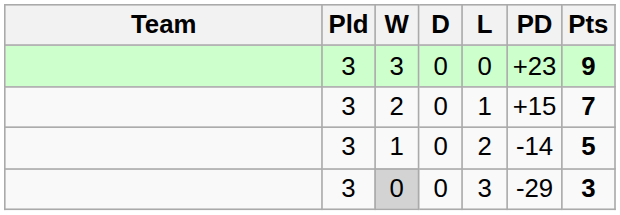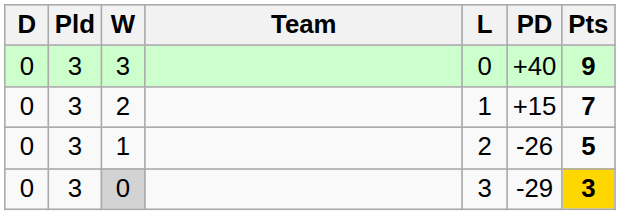columns swapped: (164, 24) <-> (441, 24)
(535, 65) +23 -> (535, 65) +40
(535, 147) -14 -> (535, 147) -26
(588, 188) no background -> (588, 188) gold background
